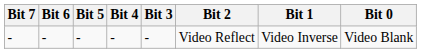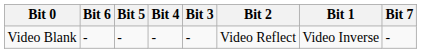columns swapped: (22, 15) <-> (379, 15)
